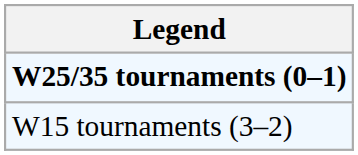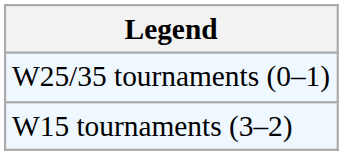(179, 76) bold -> (171, 76) normal
